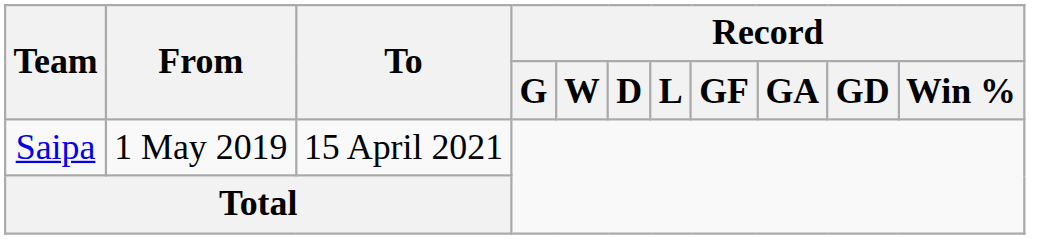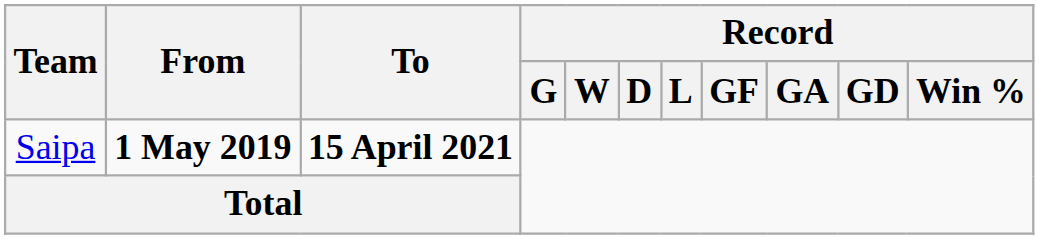(201, 146) normal -> (203, 146) bold
(404, 146) normal -> (410, 146) bold
